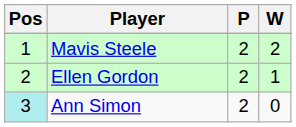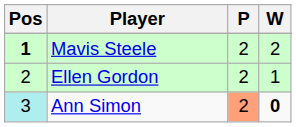(26, 48) normal -> (26, 48) bold
(244, 106) no background -> (244, 106) lightsalmon background
(275, 106) normal -> (275, 106) bold
